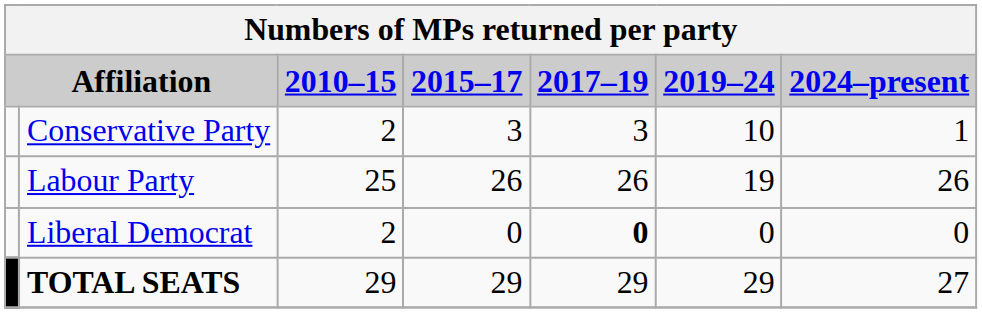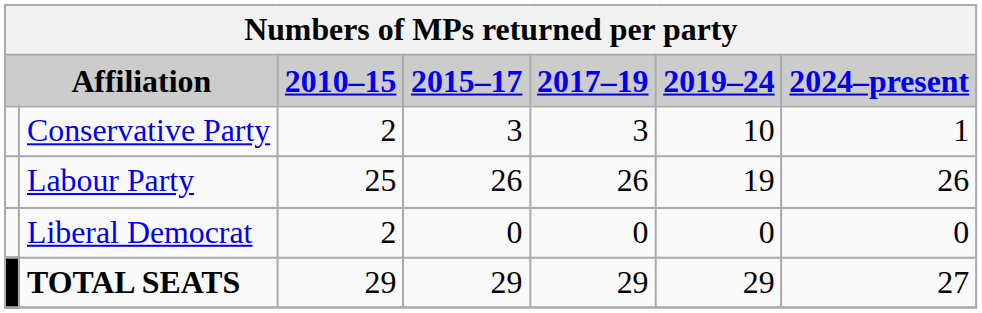(641, 231) bold -> (641, 231) normal
